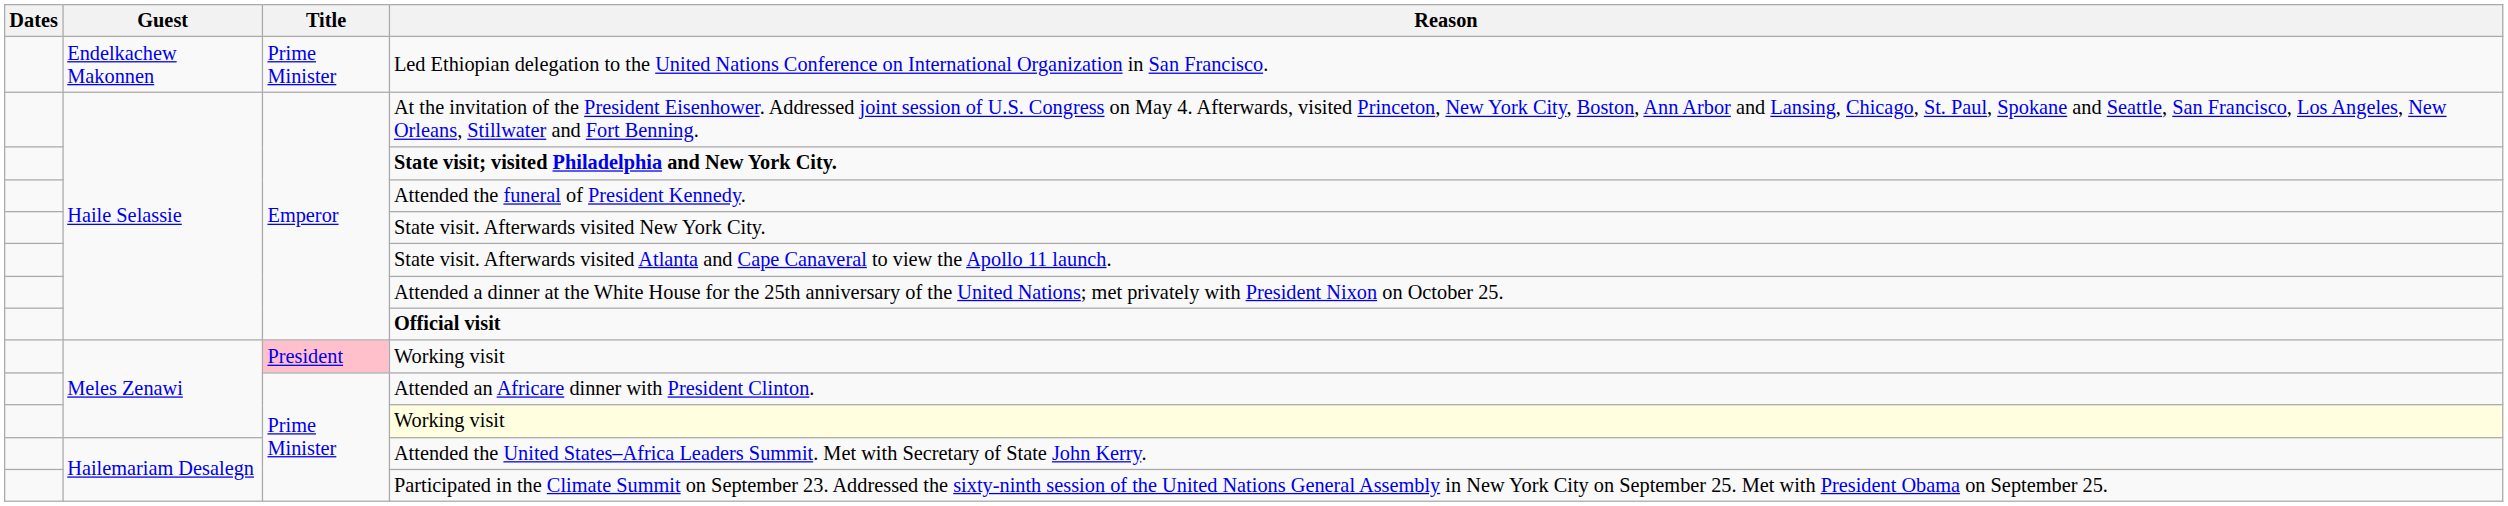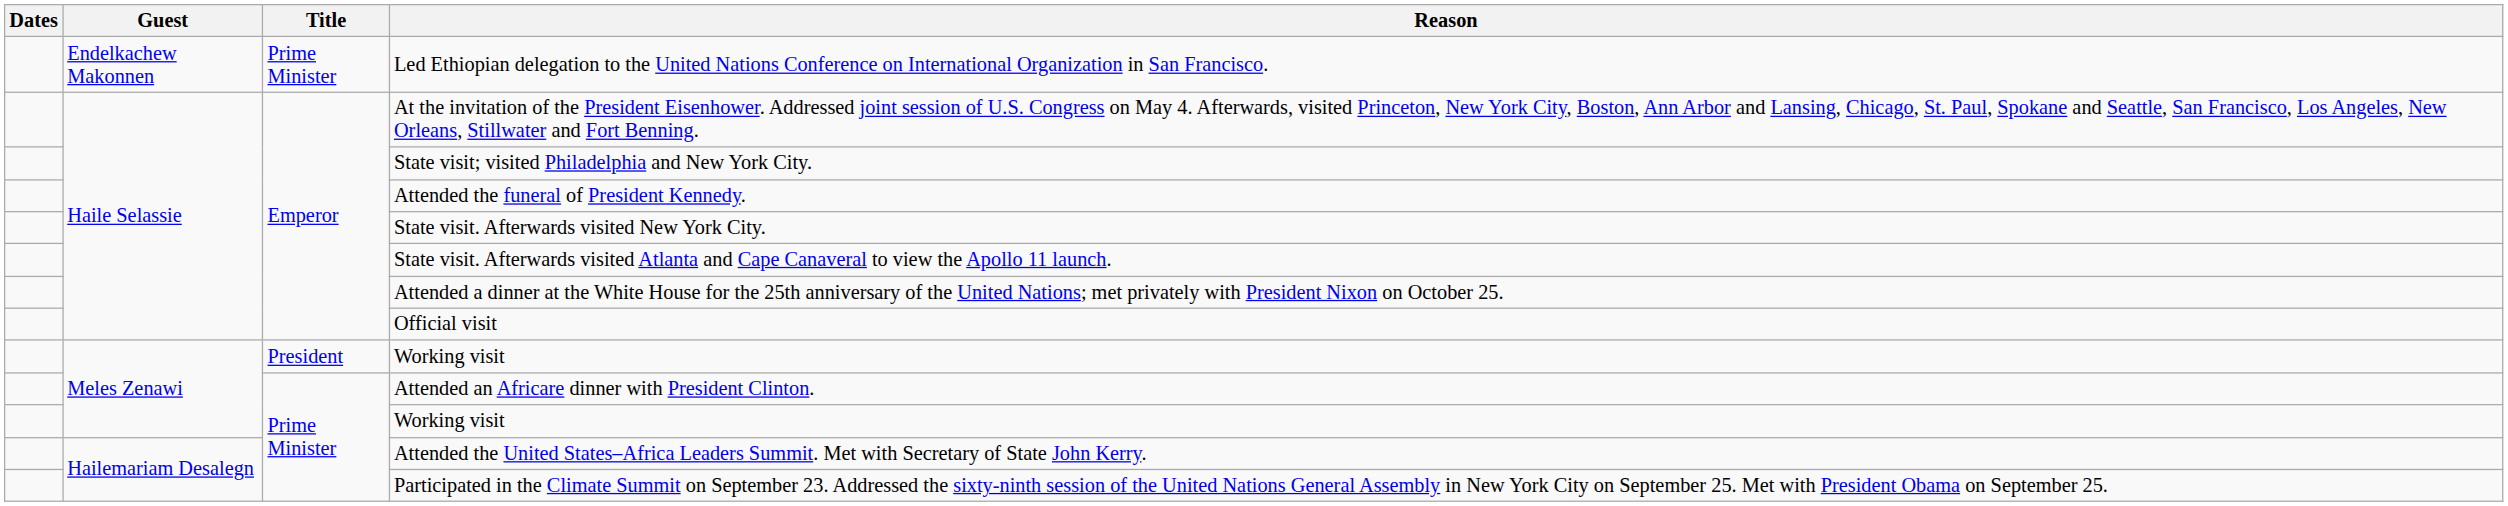(615, 163) bold -> (603, 163) normal
(447, 324) bold -> (445, 324) normal
(305, 356) pink background -> (305, 356) no background
(449, 420) lightyellow background -> (449, 420) no background
